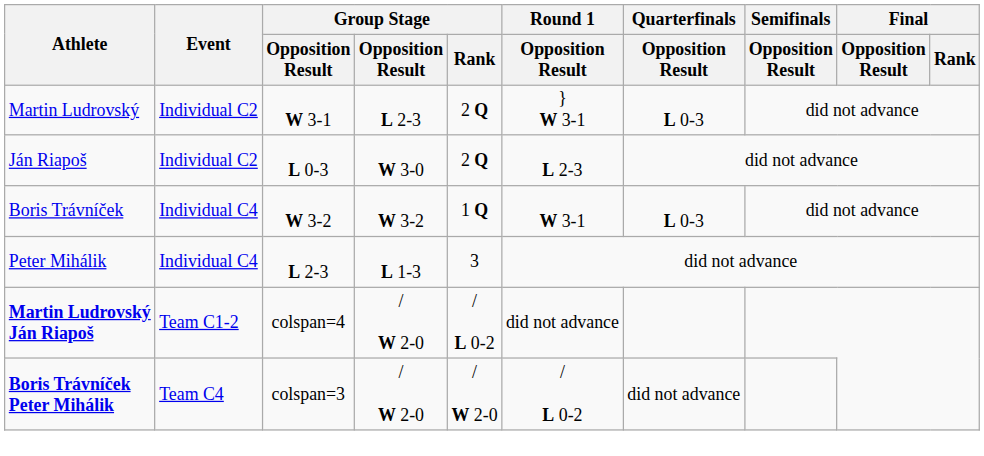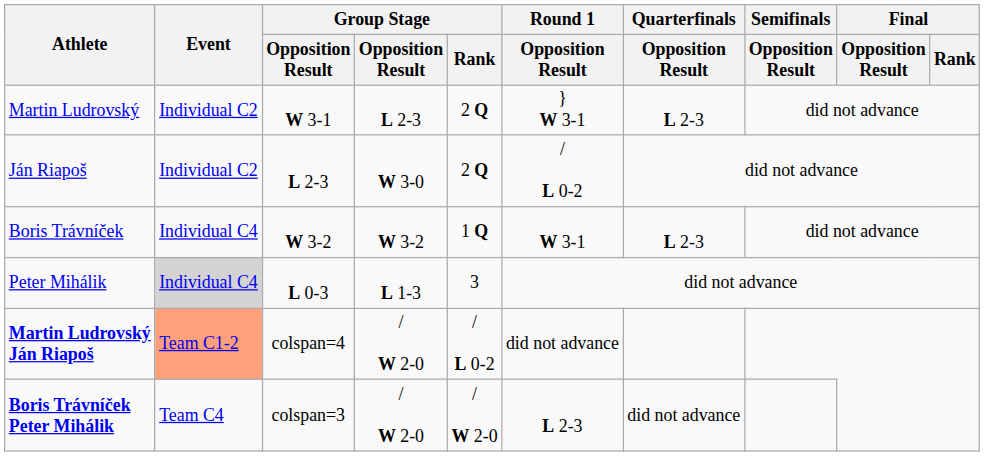(684, 120) L 0-3 -> (684, 120) L 2-3
(308, 171) L 0-3 -> (308, 181) L 2-3
(562, 171) L 2-3 -> (562, 171) / L 0-2
(684, 221) L 0-3 -> (684, 242) L 2-3
(208, 261) no background -> (208, 282) lightgrey background
(308, 272) L 2-3 -> (308, 293) L 0-3
(199, 322) no background -> (199, 343) lightsalmon background
(562, 394) / L 0-2 -> (562, 426) L 2-3
